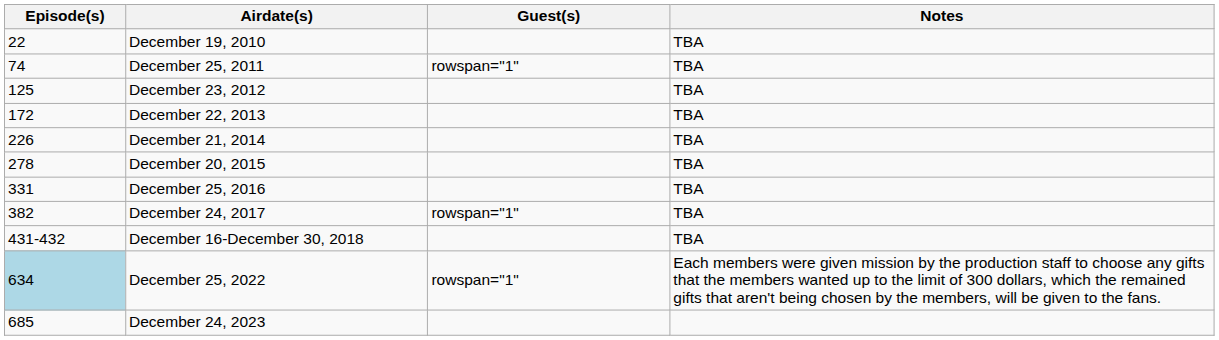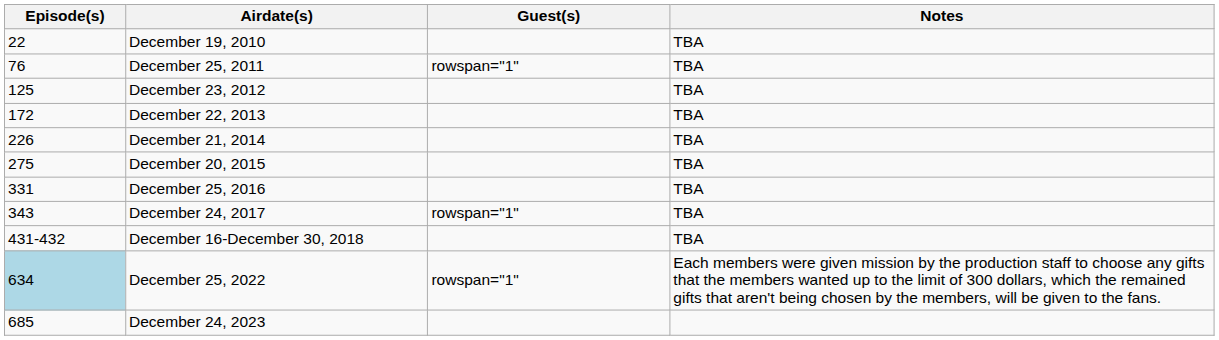(17, 66) 74 -> (17, 66) 76
(21, 164) 278 -> (21, 164) 275
(21, 213) 382 -> (21, 213) 343
